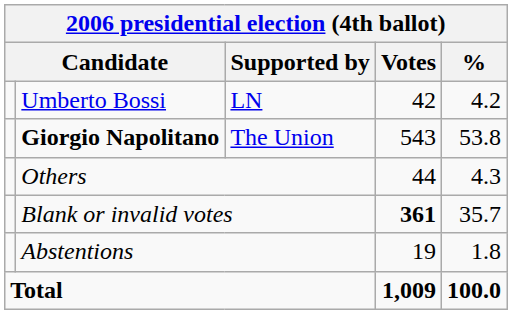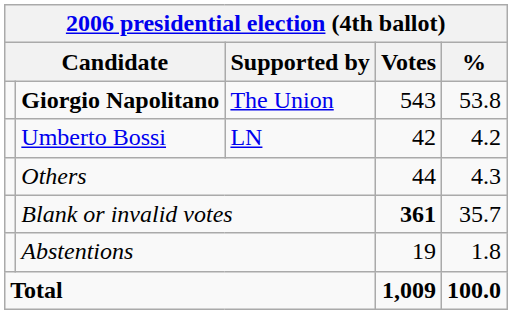rows swapped: (120, 137) <-> (94, 99)
